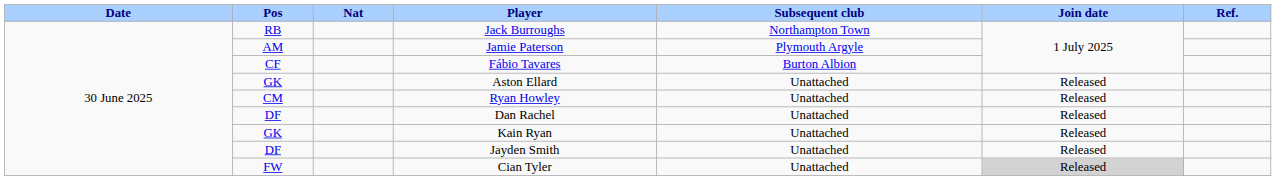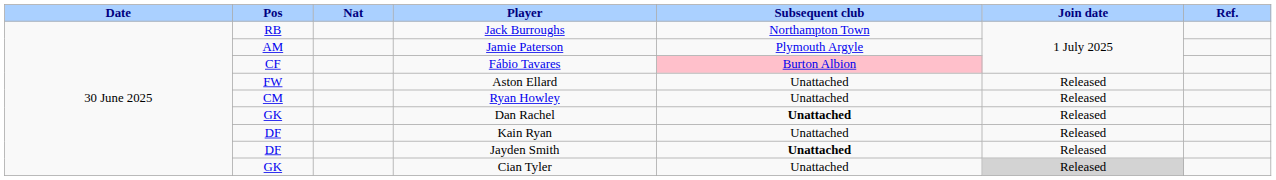(819, 64) no background -> (819, 64) pink background
(273, 81) GK -> (273, 81) FW
(273, 115) DF -> (273, 115) GK
(819, 115) normal -> (819, 115) bold
(273, 132) GK -> (273, 132) DF
(819, 149) normal -> (819, 149) bold
(273, 166) FW -> (273, 166) GK
